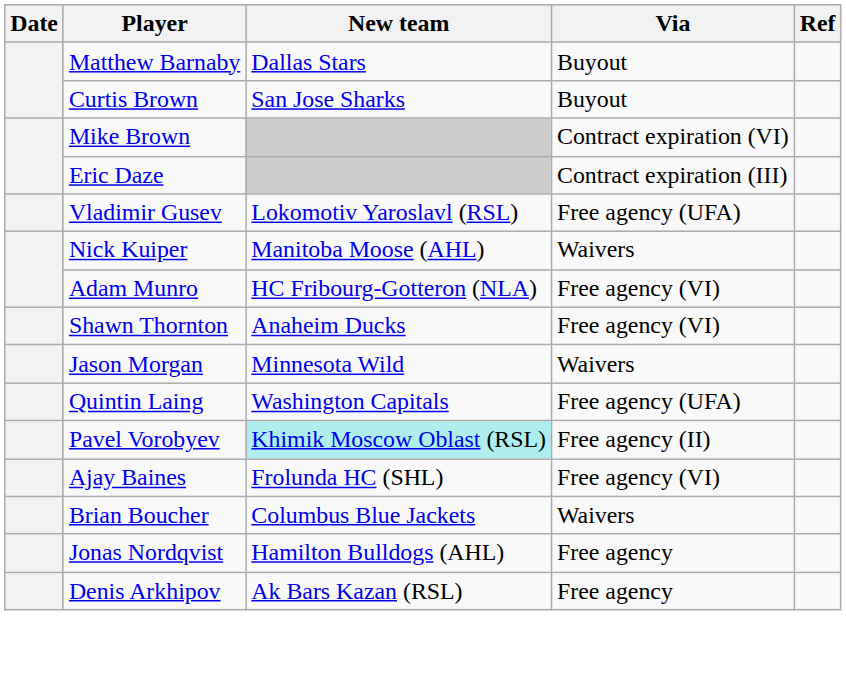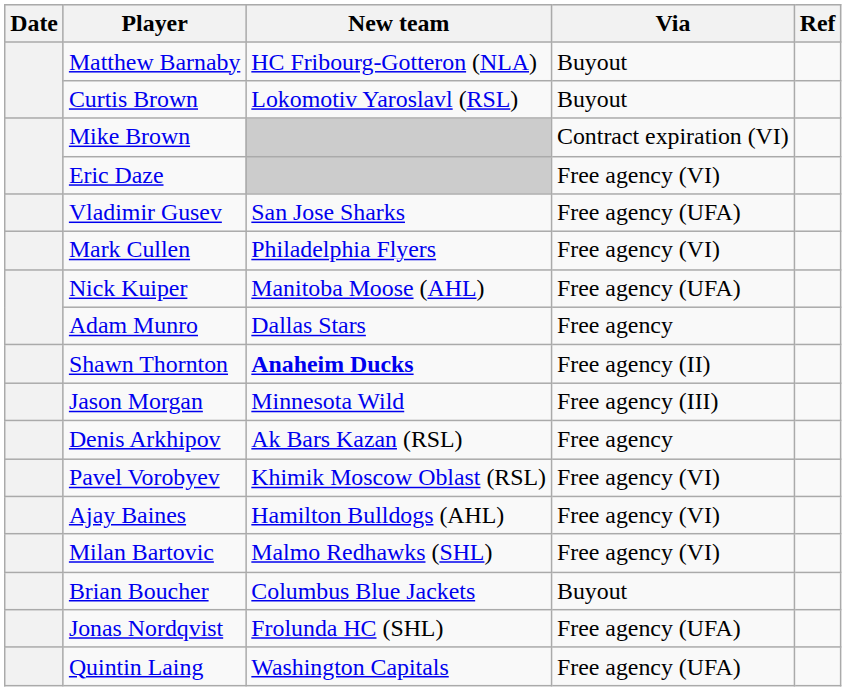(309, 61) Dallas Stars -> (394, 61) HC Fribourg-Gotteron (NLA)
(328, 99) San Jose Sharks -> (385, 99) Lokomotiv Yaroslavl (RSL)
(672, 174) Contract expiration (III) -> (638, 174) Free agency (VI)
(385, 212) Lokomotiv Yaroslavl (RSL) -> (328, 212) San Jose Sharks
+ row: (129, 250)
(596, 250) Waivers -> (649, 288) Free agency (UFA)
(394, 288) HC Fribourg-Gotteron (NLA) -> (309, 325) Dallas Stars
(638, 288) Free agency (VI) -> (615, 325) Free agency
(328, 325) normal -> (332, 363) bold
(638, 325) Free agency (VI) -> (634, 363) Free agency (II)
(596, 363) Waivers -> (638, 401) Free agency (III)
rows swapped: (136, 401) <-> (145, 590)
(399, 439) paleturquoise background -> (399, 477) no background
(634, 439) Free agency (II) -> (638, 477) Free agency (VI)
(347, 477) Frolunda HC (SHL) -> (378, 514) Hamilton Bulldogs (AHL)
+ row: (141, 552)
(596, 514) Waivers -> (592, 590) Buyout
(378, 552) Hamilton Bulldogs (AHL) -> (347, 628) Frolunda HC (SHL)
(615, 552) Free agency -> (649, 628) Free agency (UFA)
